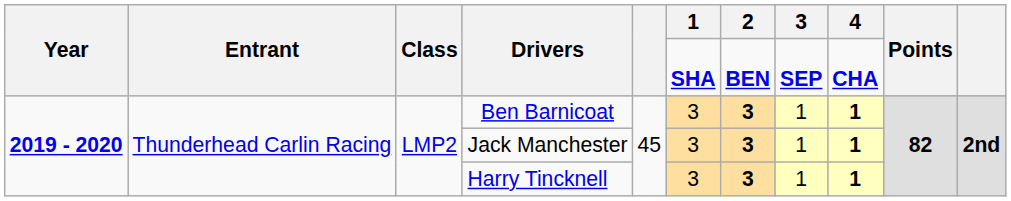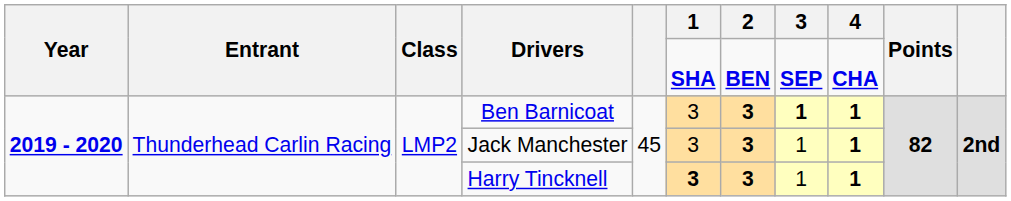(801, 112) normal -> (801, 112) bold
(693, 179) normal -> (693, 179) bold
